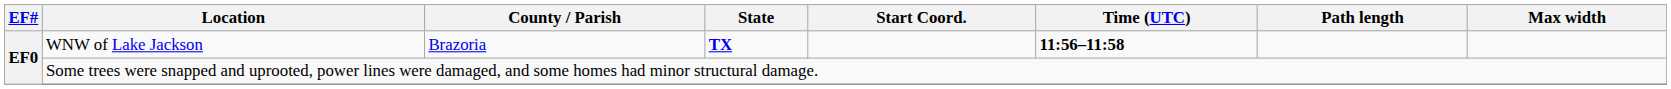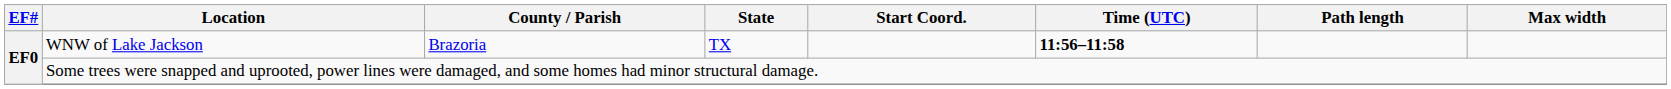(720, 44) bold -> (720, 44) normal
